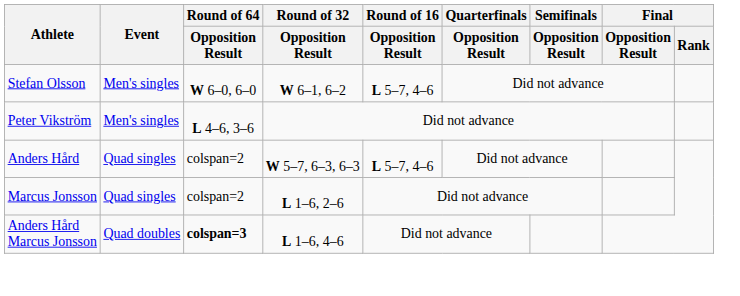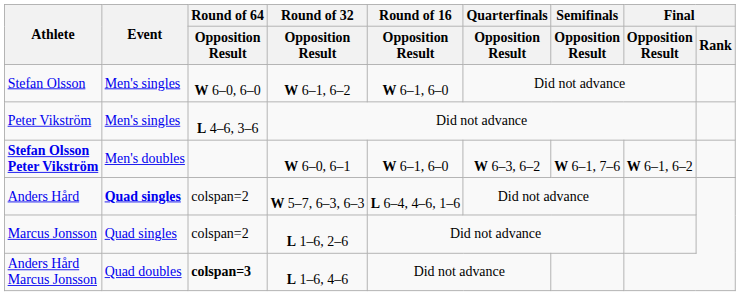(403, 91) L 5–7, 4–6 -> (415, 91) W 6–1, 6–0
+ row: (53, 158)
(140, 158) normal -> (143, 196) bold
(403, 166) L 5–7, 4–6 -> (415, 204) L 6–4, 4–6, 1–6
